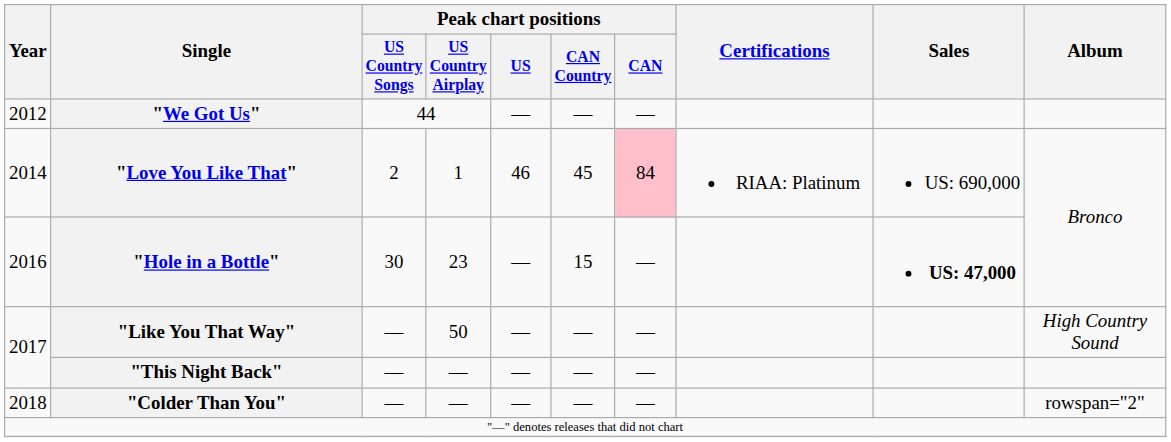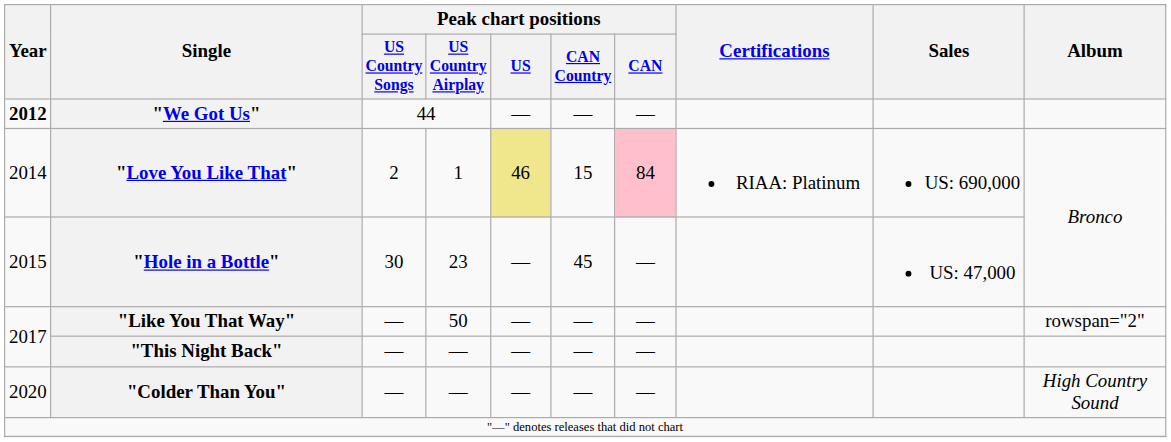(28, 113) normal -> (28, 113) bold
(521, 172) no background -> (521, 172) khaki background
(583, 172) 45 -> (583, 172) 15
(28, 261) 2016 -> (28, 261) 2015
(583, 261) 15 -> (583, 261) 45
(949, 273) bold -> (949, 273) normal
(1095, 331) High Country Sound -> (1095, 321) rowspan="2"
(28, 402) 2018 -> (28, 391) 2020
(1095, 402) rowspan="2" -> (1095, 391) High Country Sound
